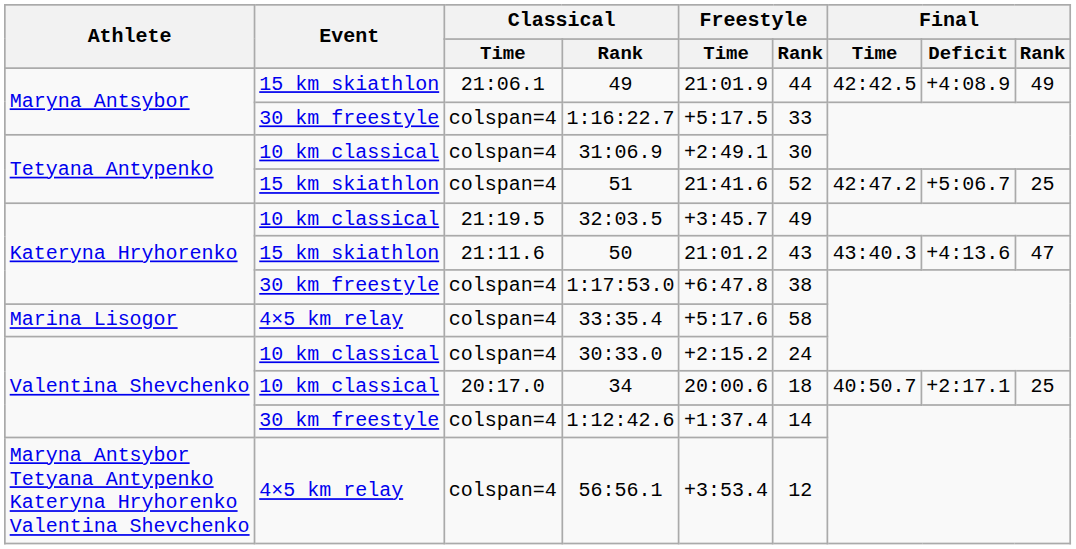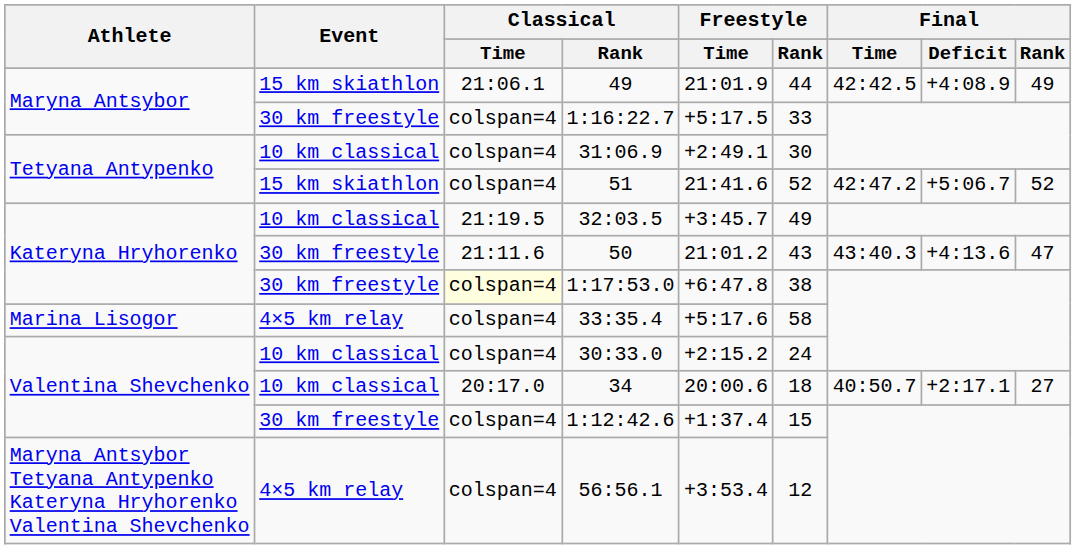(1043, 186) 25 -> (1043, 186) 52
(349, 253) 15 km skiathlon -> (349, 253) 30 km freestyle
(503, 286) no background -> (503, 286) lightyellow background
(1043, 387) 25 -> (1043, 387) 27
(800, 421) 14 -> (800, 421) 15
